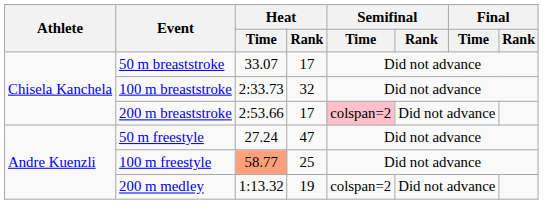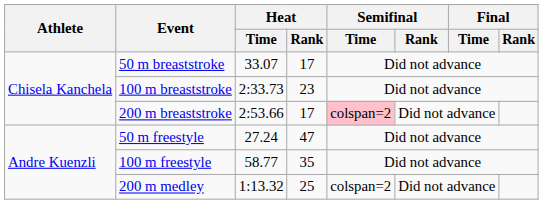(307, 89) 32 -> (307, 89) 23
(261, 162) lightsalmon background -> (261, 162) no background
(307, 162) 25 -> (307, 162) 35
(307, 187) 19 -> (307, 187) 25
